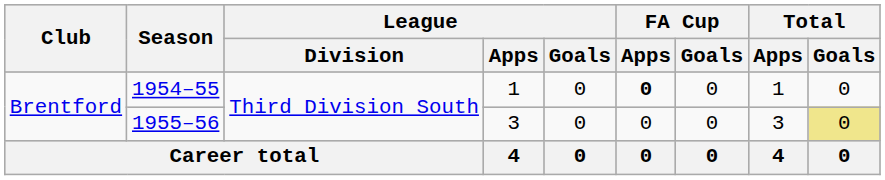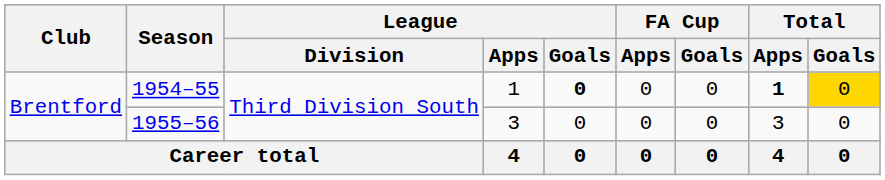(580, 90) normal -> (580, 90) bold
(646, 90) bold -> (646, 90) normal
(778, 90) normal -> (778, 90) bold
(844, 90) no background -> (844, 90) gold background
(844, 123) khaki background -> (844, 123) no background
